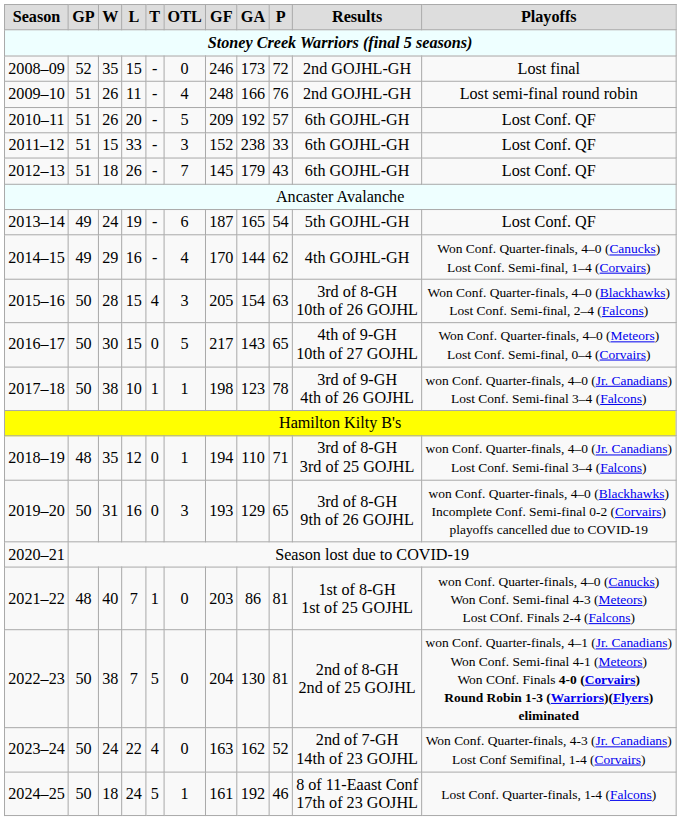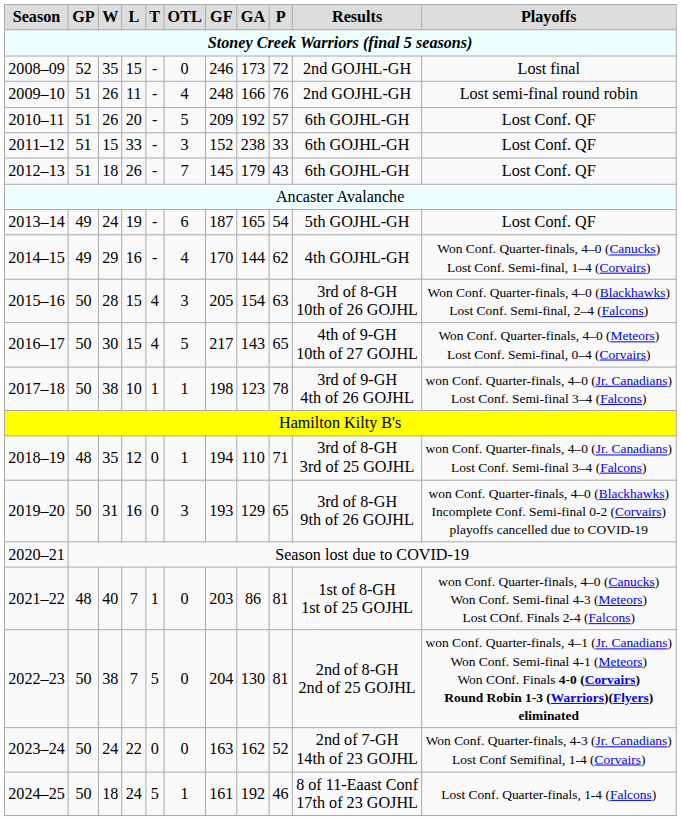(155, 344) 0 -> (155, 344) 4
(155, 749) 4 -> (155, 749) 0
